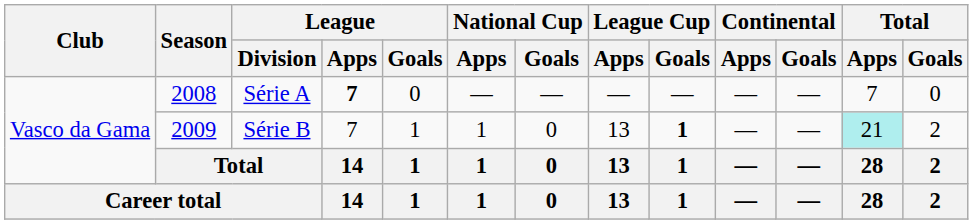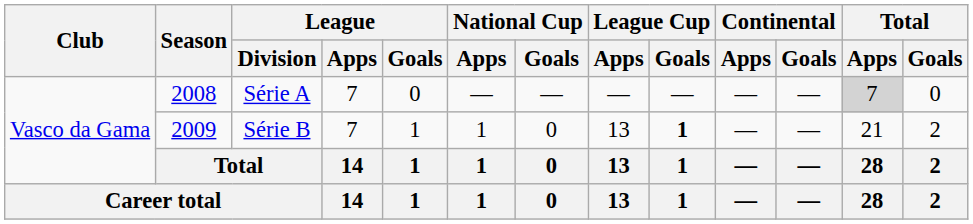(352, 93) bold -> (352, 93) normal
(872, 93) no background -> (872, 93) lightgrey background
(872, 129) paleturquoise background -> (872, 129) no background
